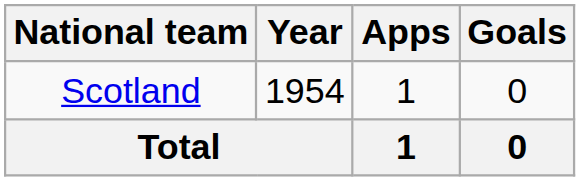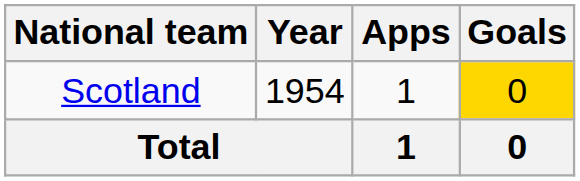(517, 89) no background -> (517, 89) gold background
